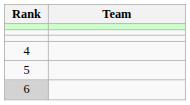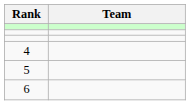(26, 89) lightgrey background -> (26, 89) no background
